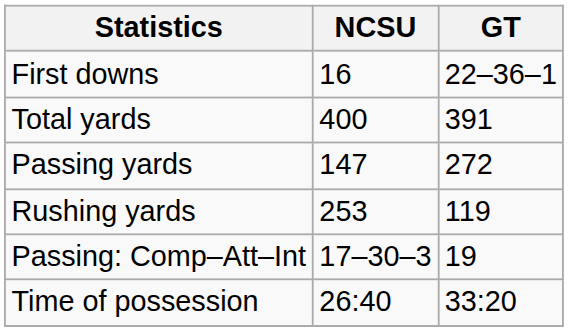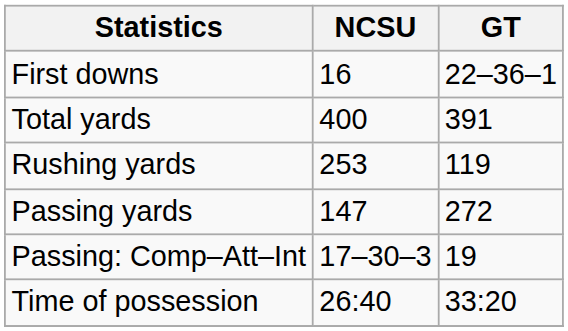rows swapped: (104, 210) <-> (102, 165)
